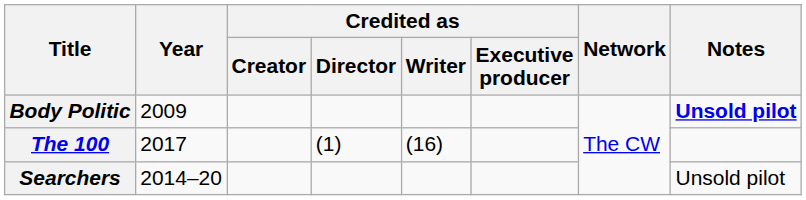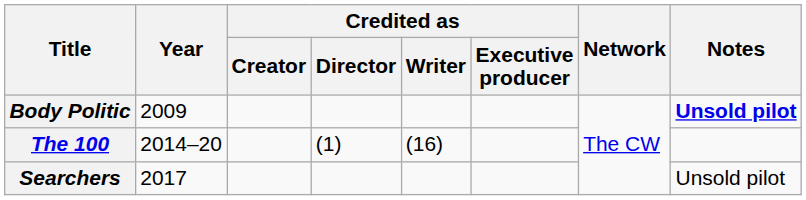(164, 144) 2017 -> (181, 144) 2014–20
(181, 177) 2014–20 -> (164, 177) 2017
